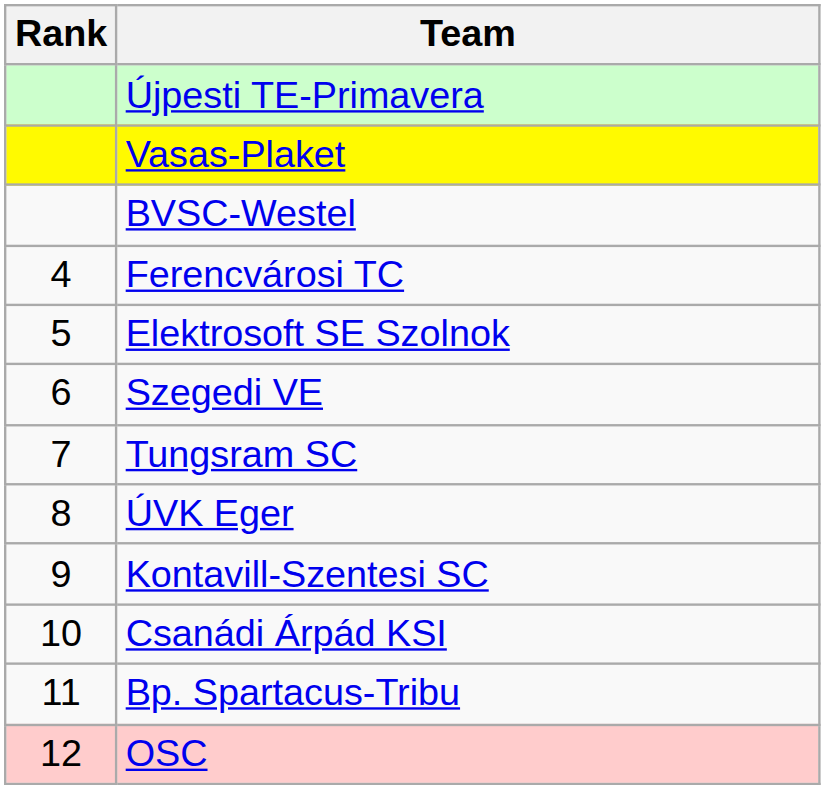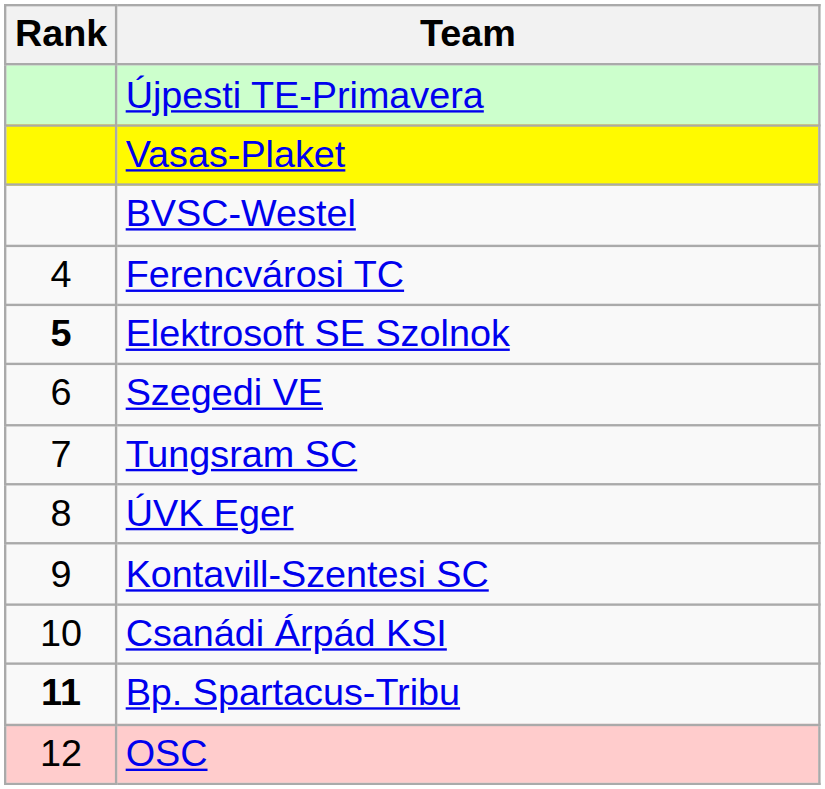(61, 333) normal -> (61, 333) bold
(61, 693) normal -> (61, 693) bold
